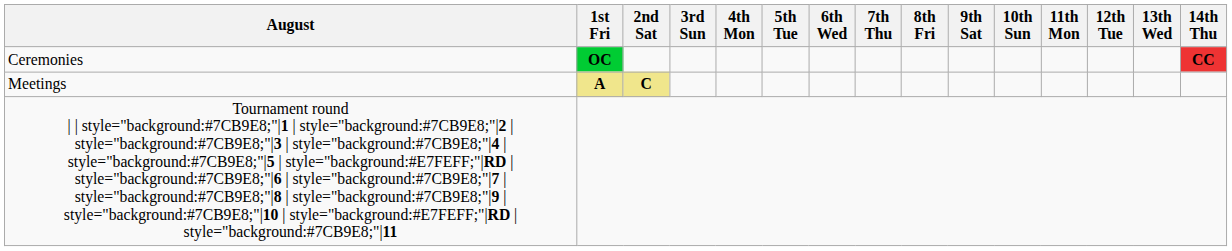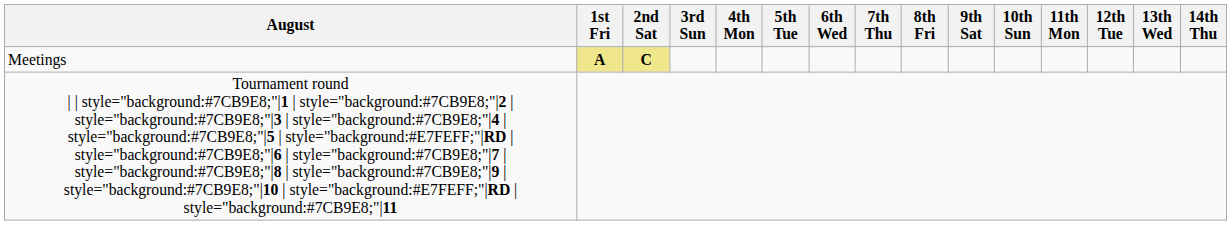- row: (46, 59)
